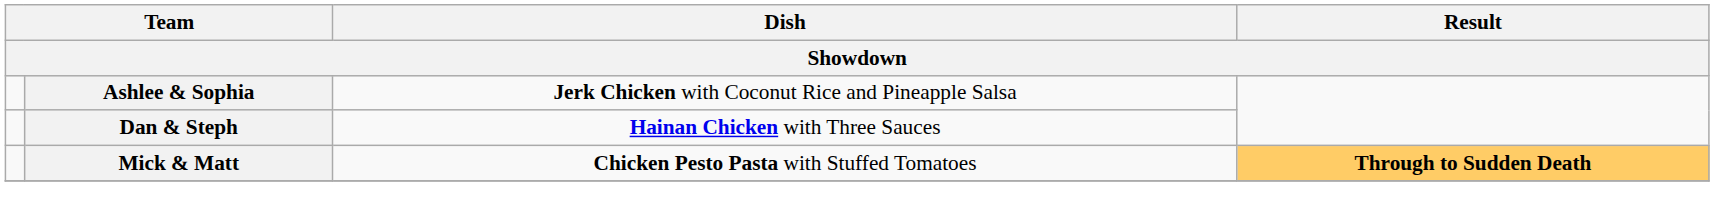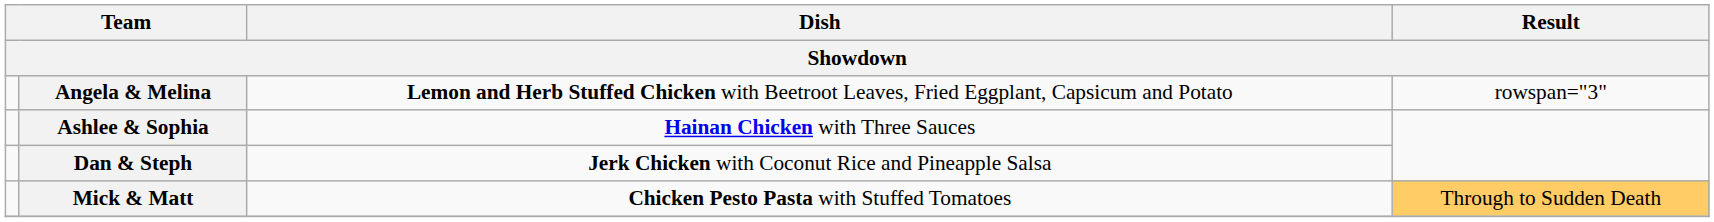+ row: (133, 92)
(785, 92) Jerk Chicken with Coconut Rice and Pineapple Salsa -> (820, 127) Hainan Chicken with Three Sauces
(785, 127) Hainan Chicken with Three Sauces -> (820, 163) Jerk Chicken with Coconut Rice and Pineapple Salsa
(1473, 163) bold -> (1551, 198) normal
